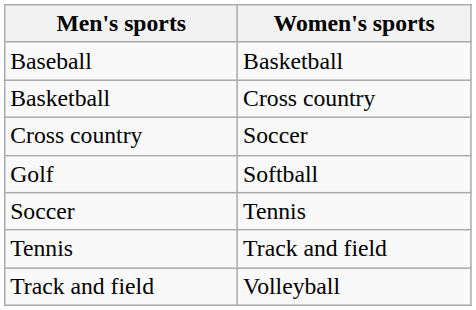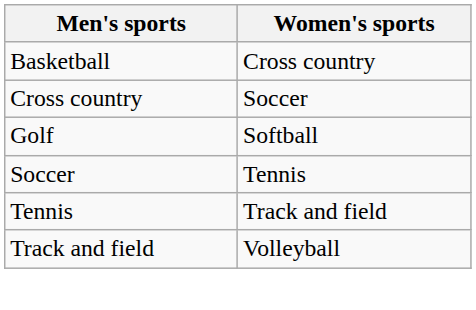- row: (51, 60)
